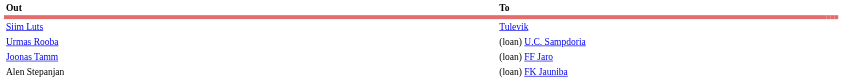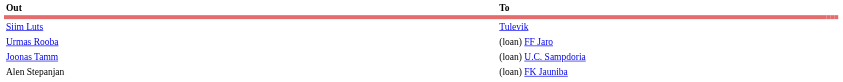(542, 42) (loan) U.C. Sampdoria -> (526, 42) (loan) FF Jaro
(526, 57) (loan) FF Jaro -> (542, 57) (loan) U.C. Sampdoria
